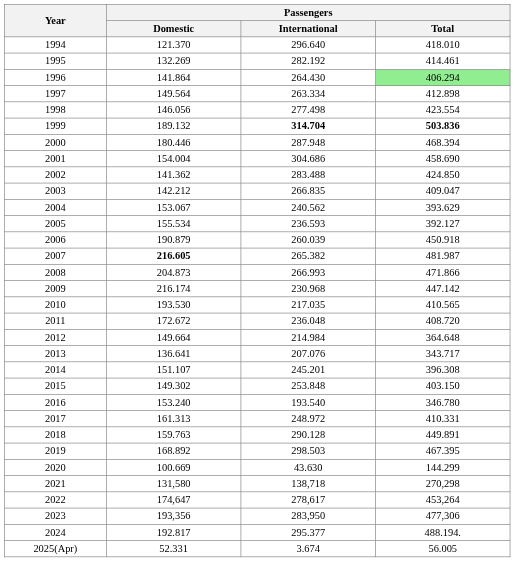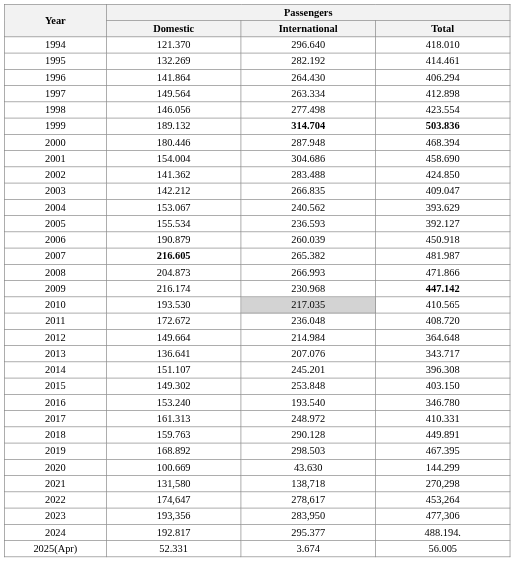(443, 77) lightgreen background -> (443, 77) no background
(443, 288) normal -> (443, 288) bold
(308, 305) no background -> (308, 305) lightgrey background
